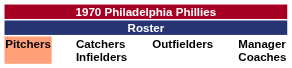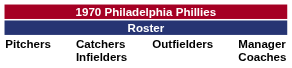(28, 44) lightsalmon background -> (28, 44) no background
